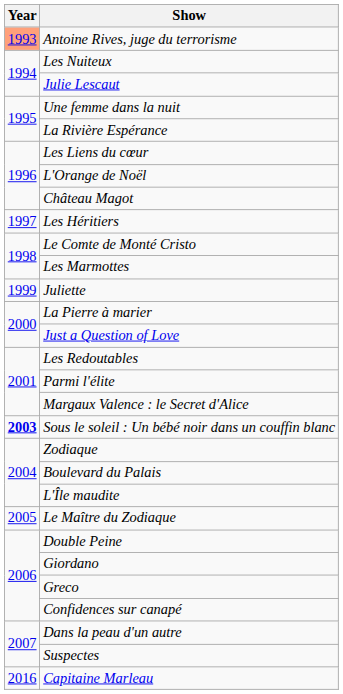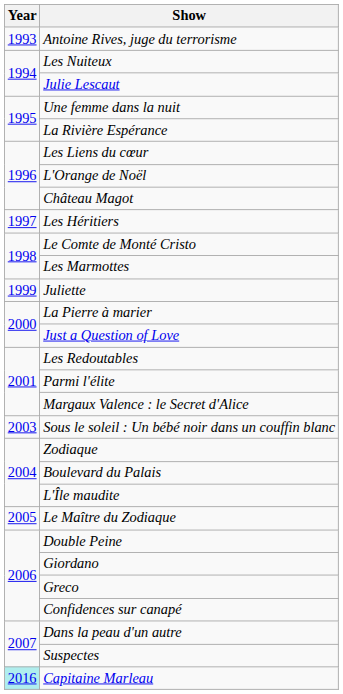(22, 38) lightsalmon background -> (22, 38) no background
(22, 426) bold -> (22, 426) normal
(22, 678) no background -> (22, 678) paleturquoise background
